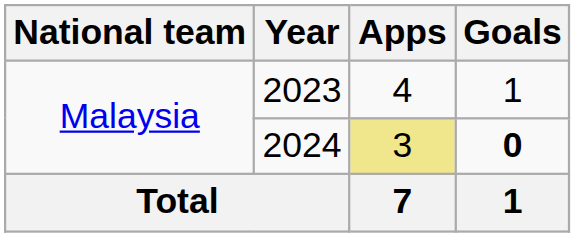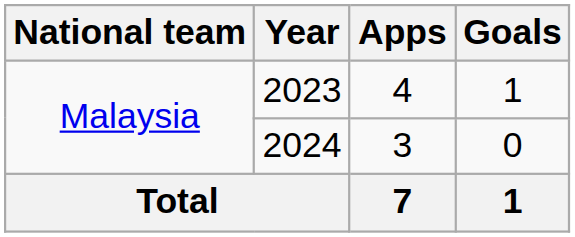(402, 145) khaki background -> (402, 145) no background
(513, 145) bold -> (513, 145) normal
